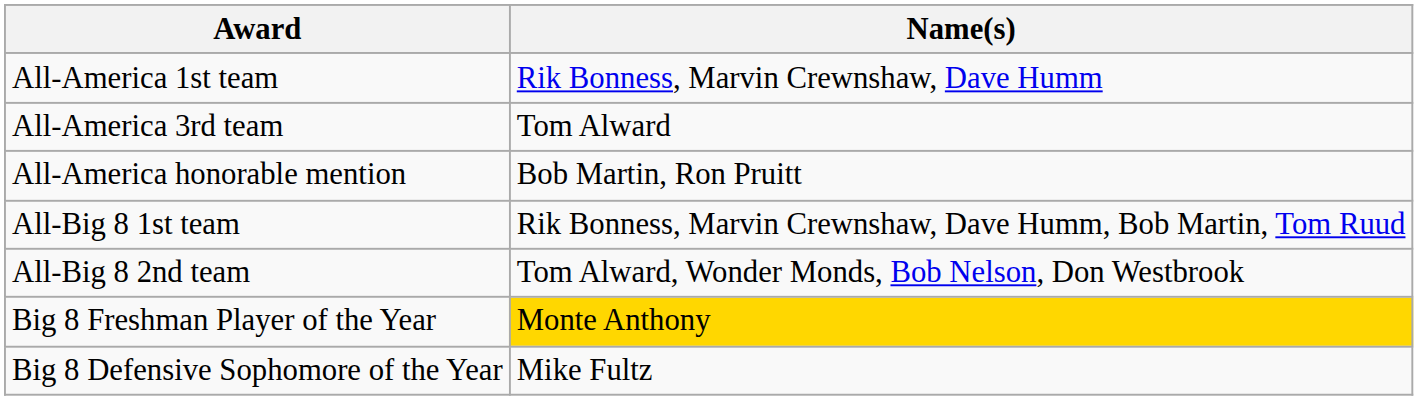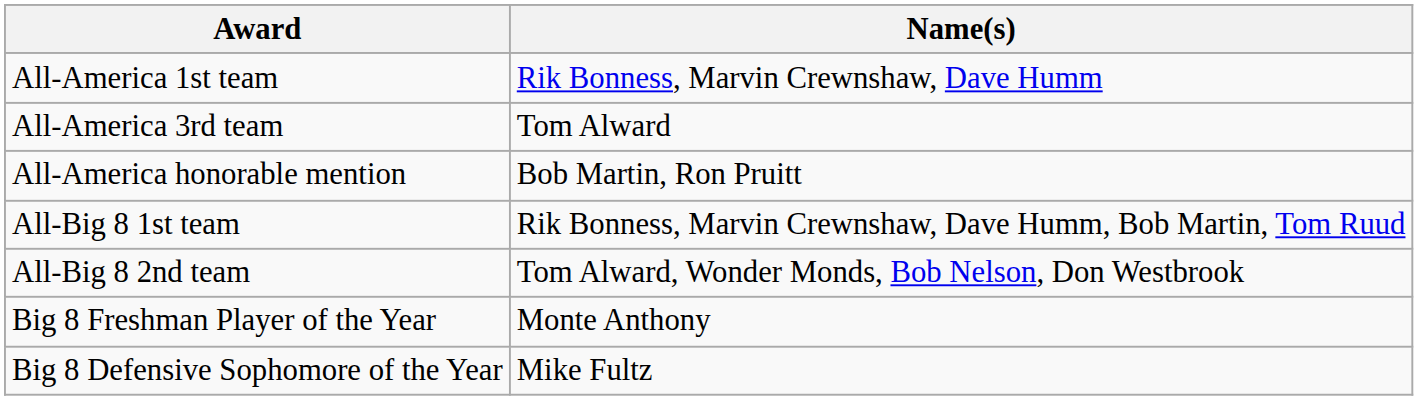(614, 321) gold background -> (614, 321) no background
